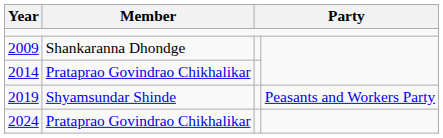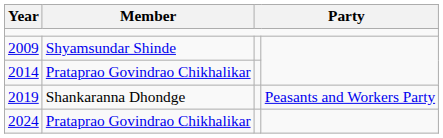(116, 48) Shankaranna Dhondge -> (111, 48) Shyamsundar Shinde
(111, 96) Shyamsundar Shinde -> (116, 96) Shankaranna Dhondge
